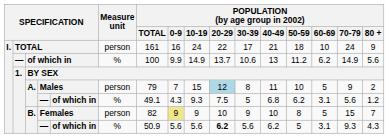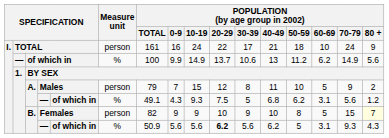(222, 86) lightblue background -> (222, 86) no background
(176, 113) khaki background -> (176, 113) no background
(373, 113) no background -> (373, 113) lightyellow background
